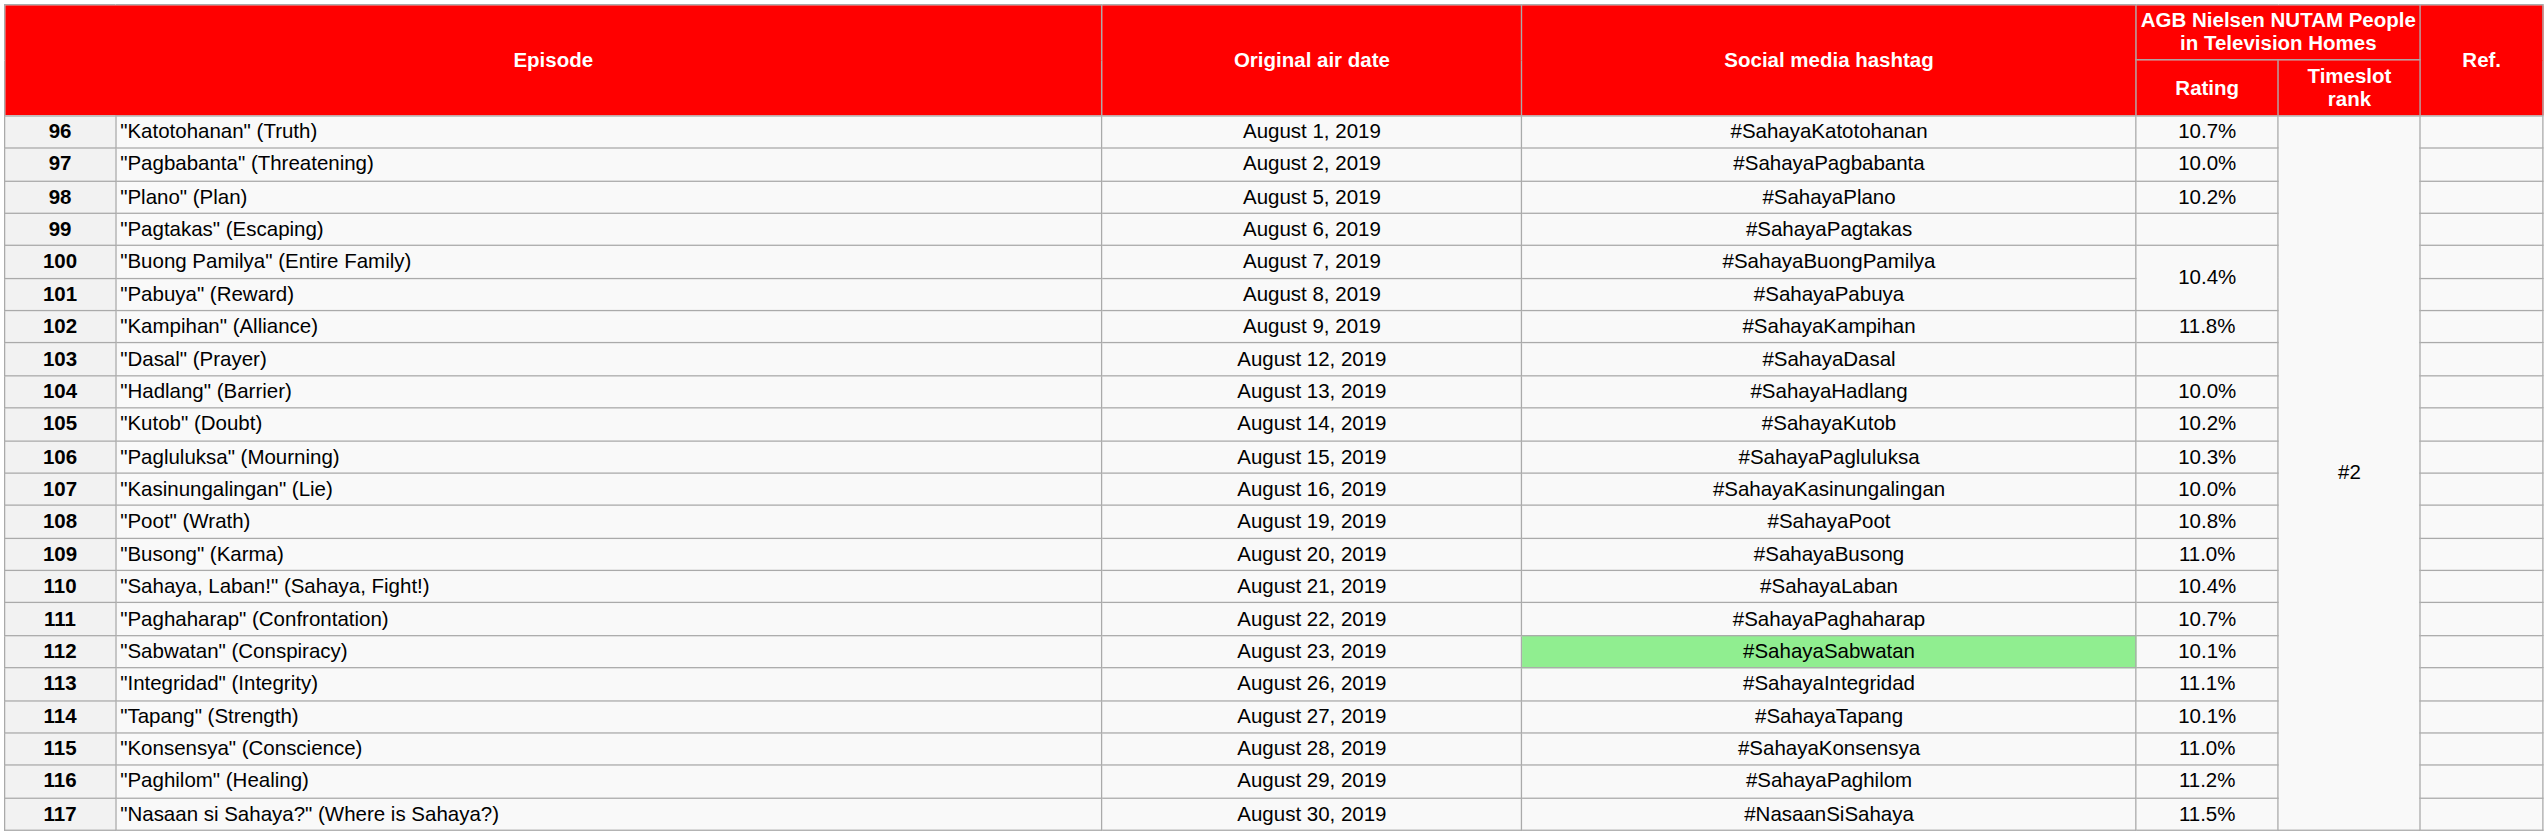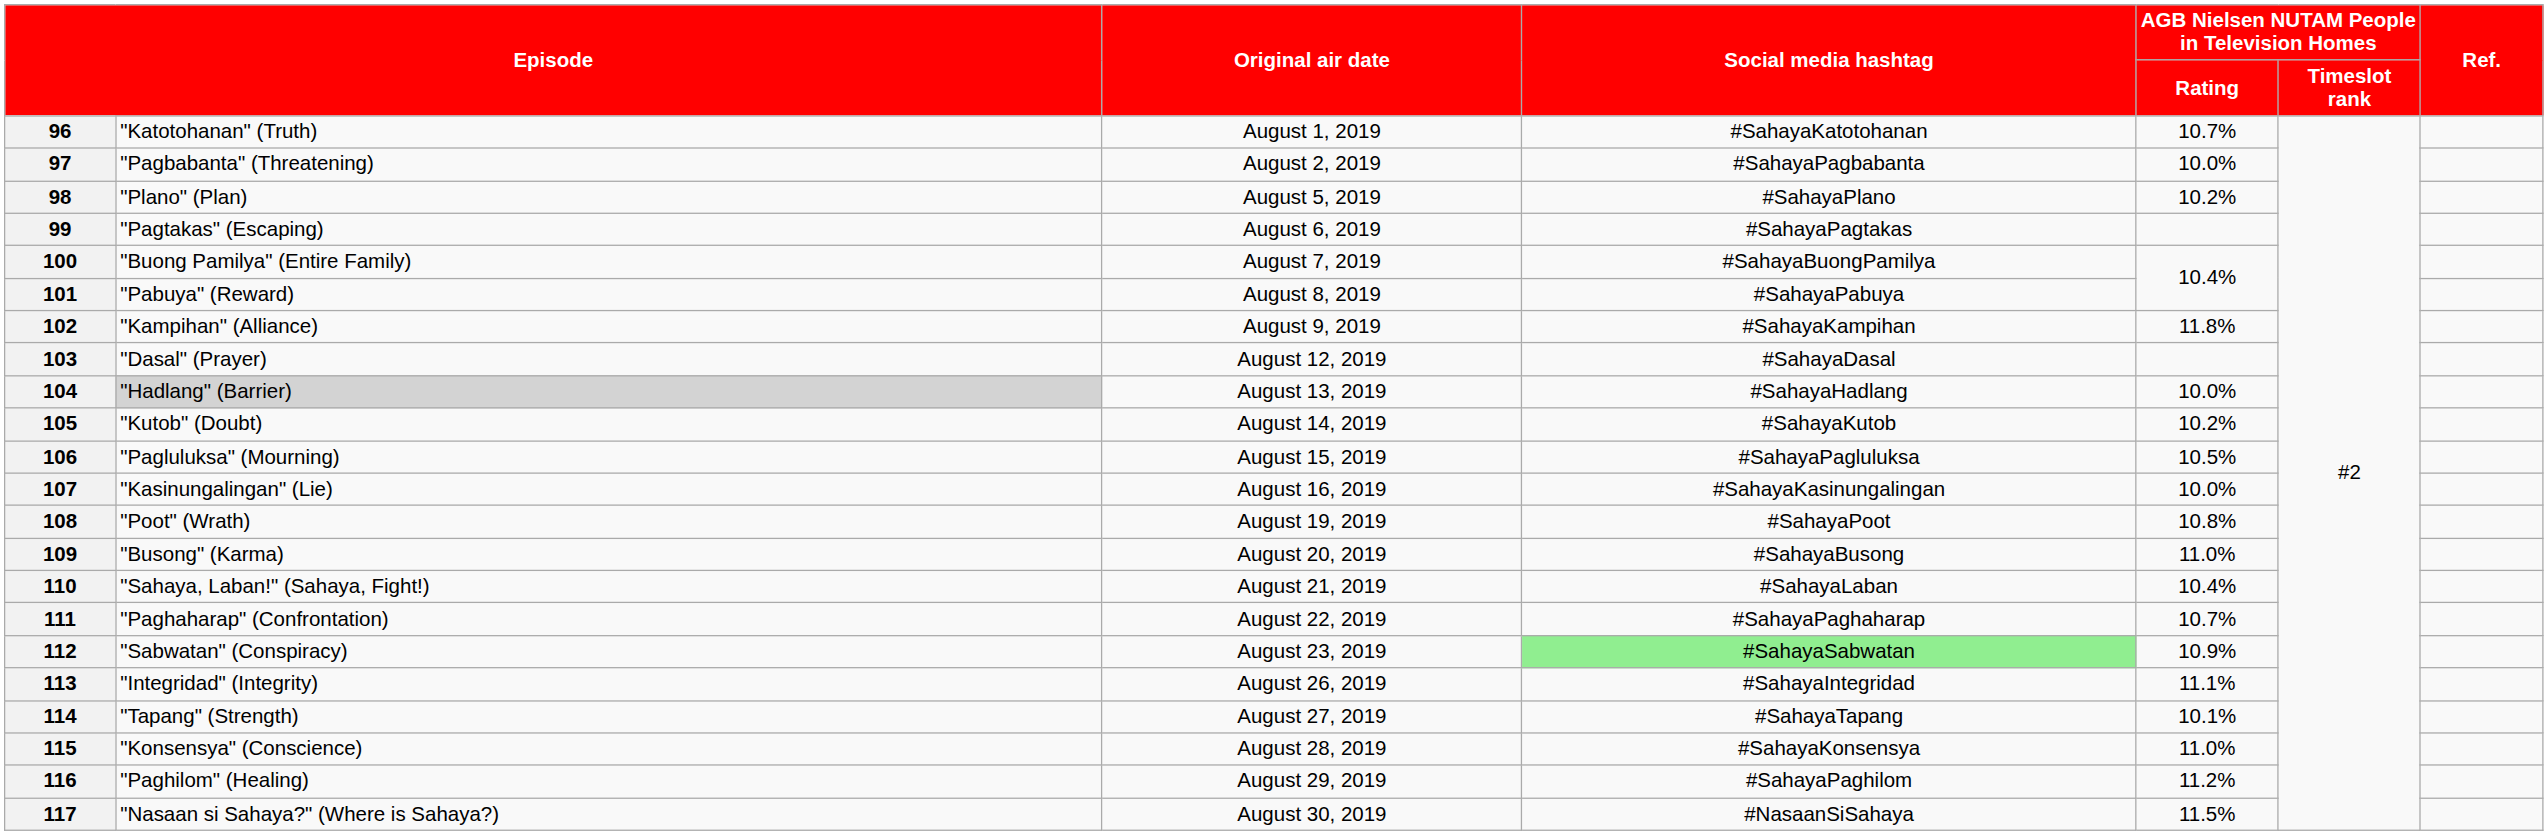(206, 391) no background -> (206, 391) lightgrey background
(2207, 456) 10.3% -> (2207, 456) 10.5%
(2207, 651) 10.1% -> (2207, 651) 10.9%
